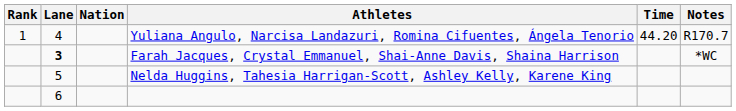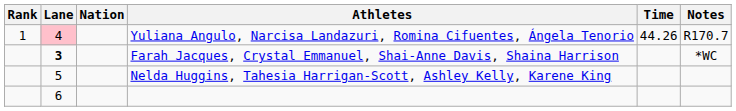(58, 35) no background -> (58, 35) pink background
(659, 35) 44.20 -> (659, 35) 44.26
